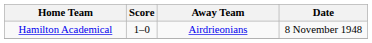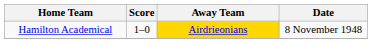(218, 30) no background -> (218, 30) gold background
